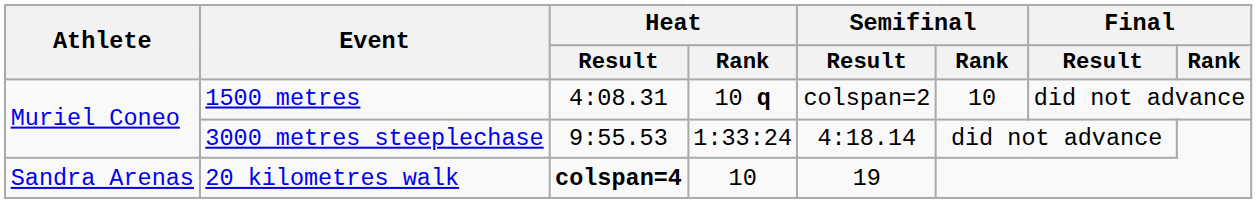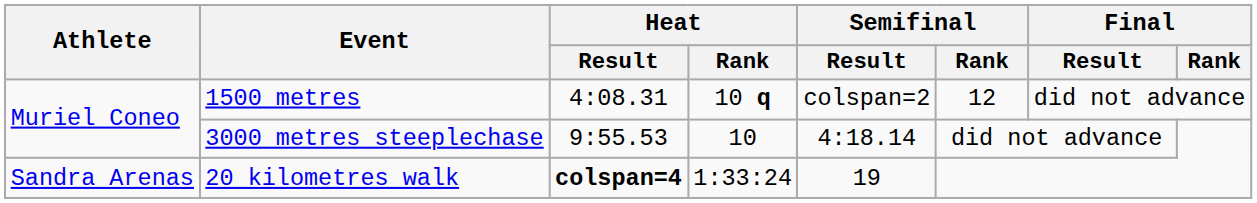(982, 99) 10 -> (982, 99) 12
(743, 139) 1:33:24 -> (743, 139) 10
(743, 178) 10 -> (743, 178) 1:33:24
